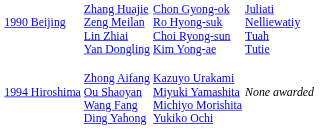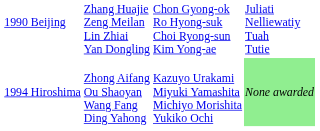(280, 92) no background -> (280, 92) lightgreen background
